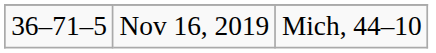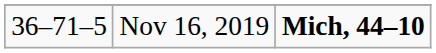(352, 26) normal -> (353, 26) bold
